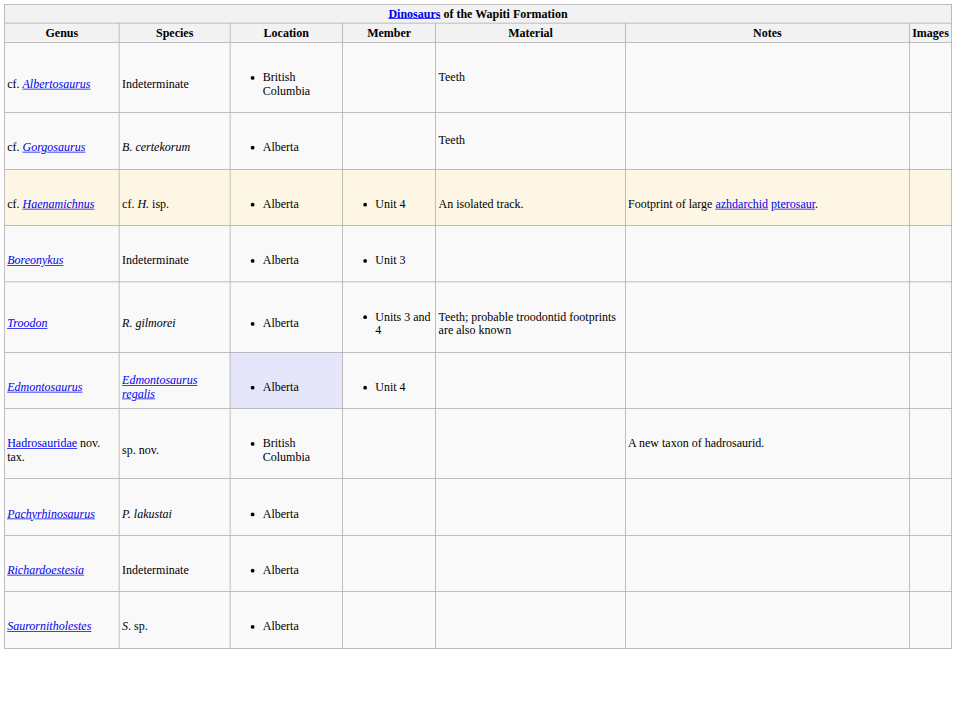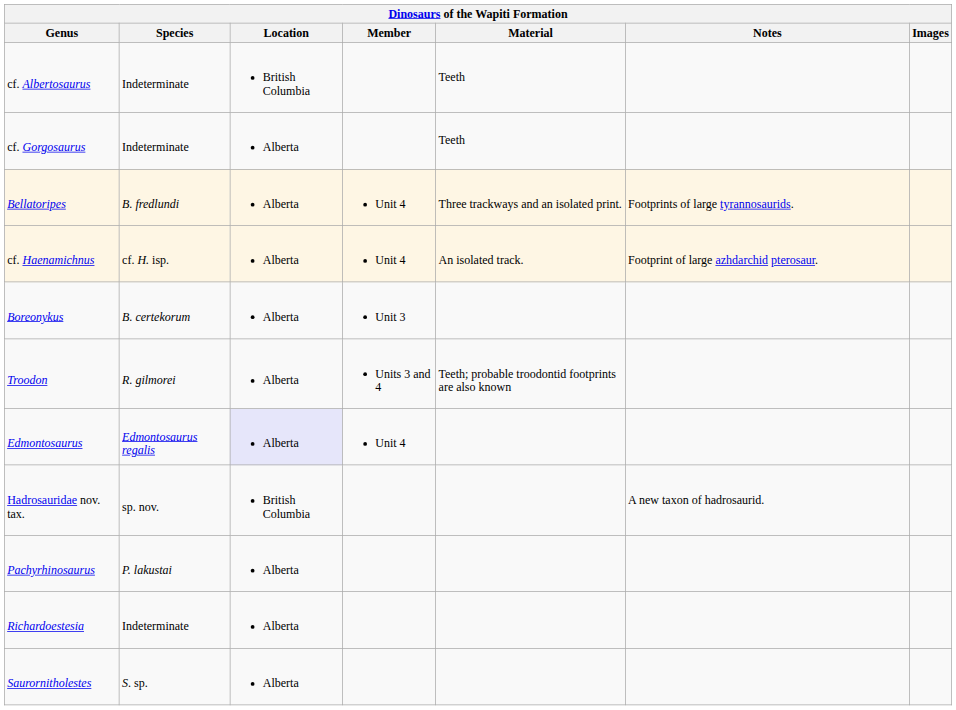(156, 147) B. certekorum -> (155, 147) Indeterminate
+ row: (36, 204)
(155, 260) Indeterminate -> (156, 317) B. certekorum
